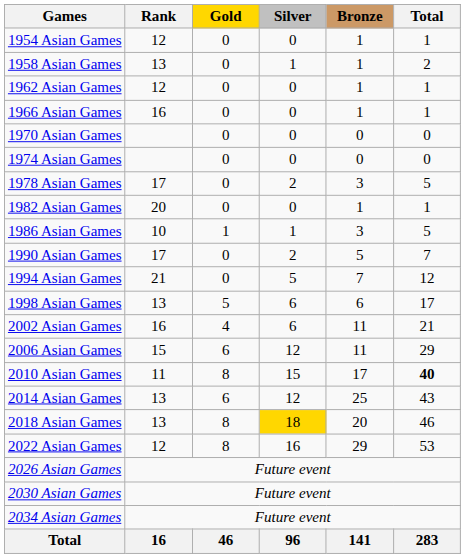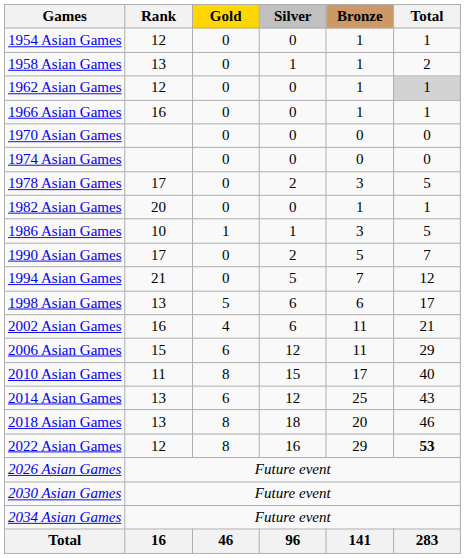(427, 87) no background -> (427, 87) lightgrey background
(427, 374) bold -> (427, 374) normal
(293, 421) gold background -> (293, 421) no background
(427, 445) normal -> (427, 445) bold
